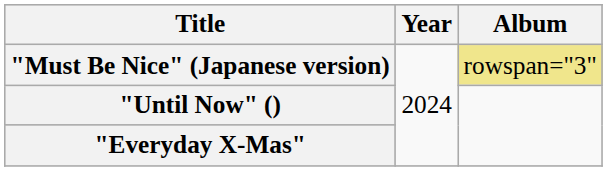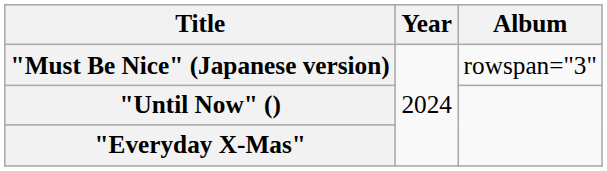(530, 64) khaki background -> (530, 64) no background
